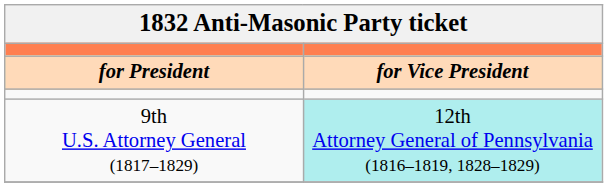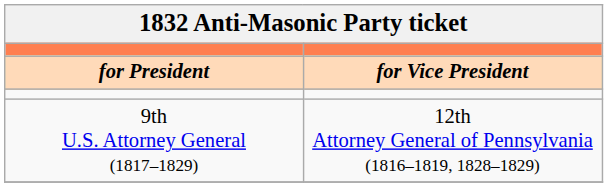(452, 140) paleturquoise background -> (452, 140) no background
